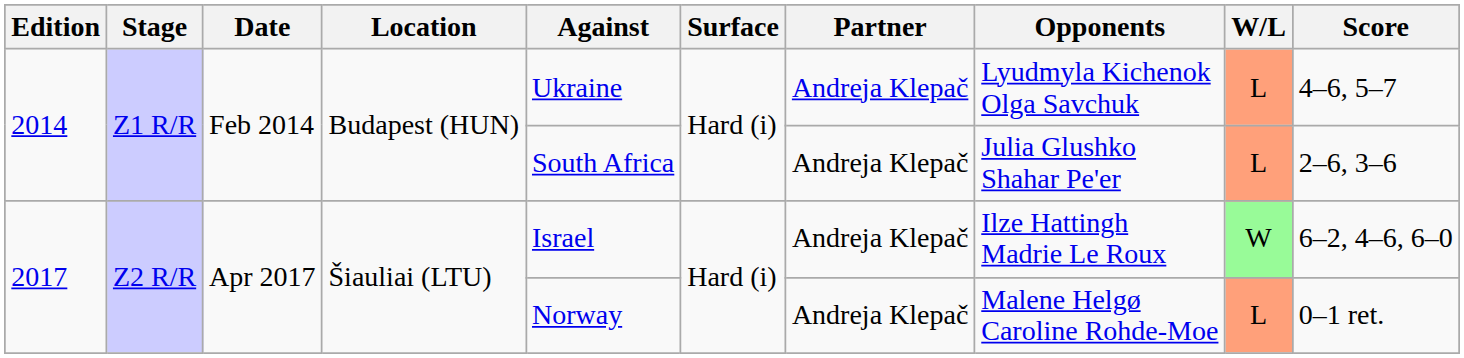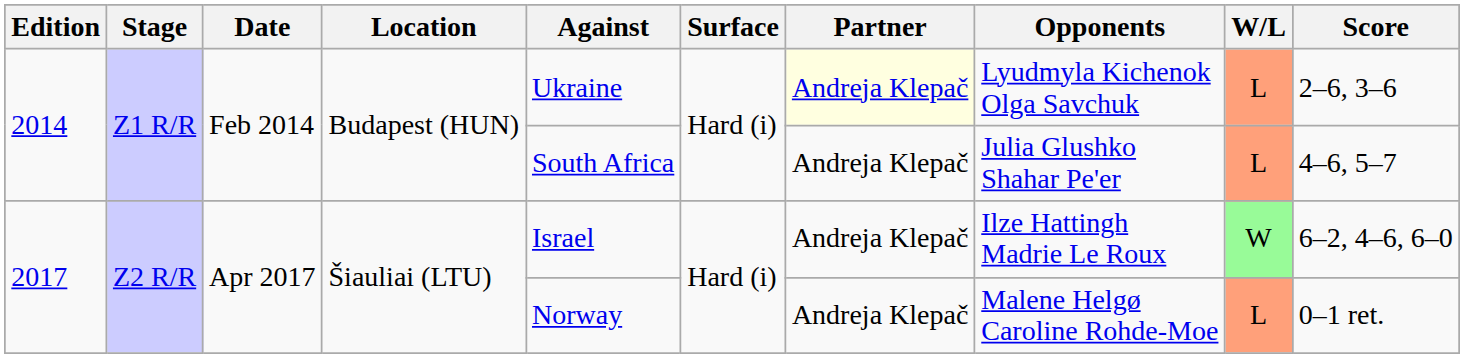(880, 86) no background -> (880, 86) lightyellow background
(1348, 86) 4–6, 5–7 -> (1348, 86) 2–6, 3–6
(1348, 162) 2–6, 3–6 -> (1348, 162) 4–6, 5–7
